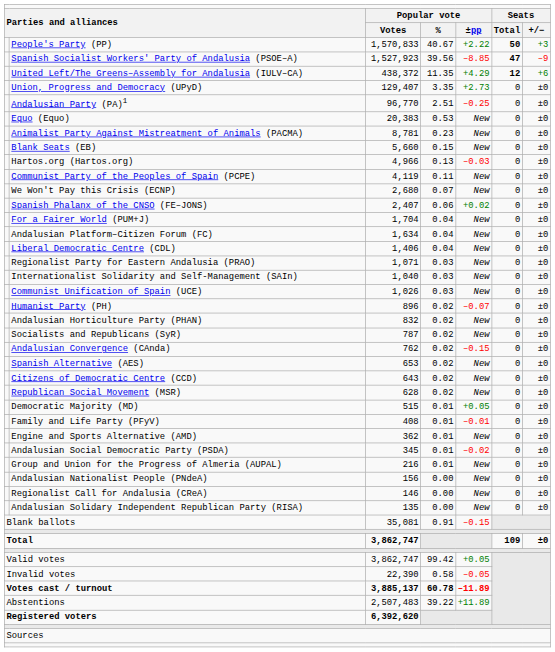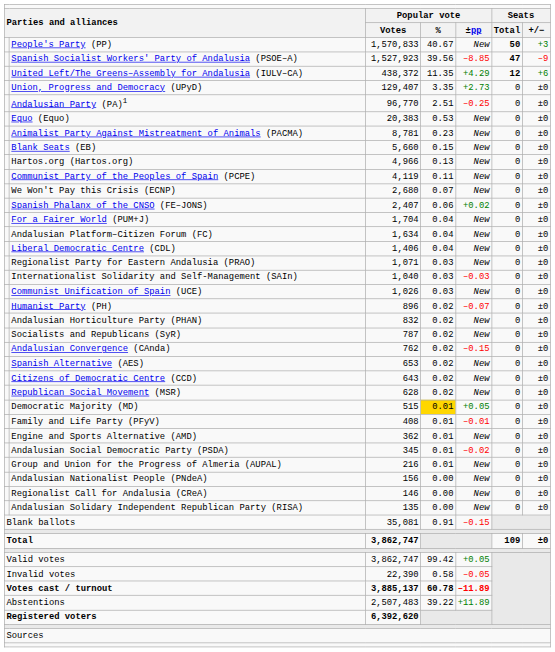(476, 45) +2.22 -> (482, 45) New
(476, 162) –0.03 -> (482, 162) New
(482, 277) New -> (476, 277) –0.03
(443, 407) no background -> (443, 407) gold background
